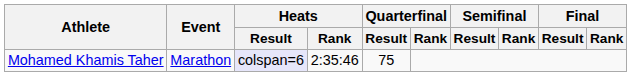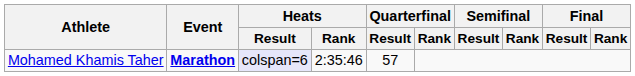(201, 60) normal -> (203, 60) bold
(386, 60) 75 -> (390, 60) 57
